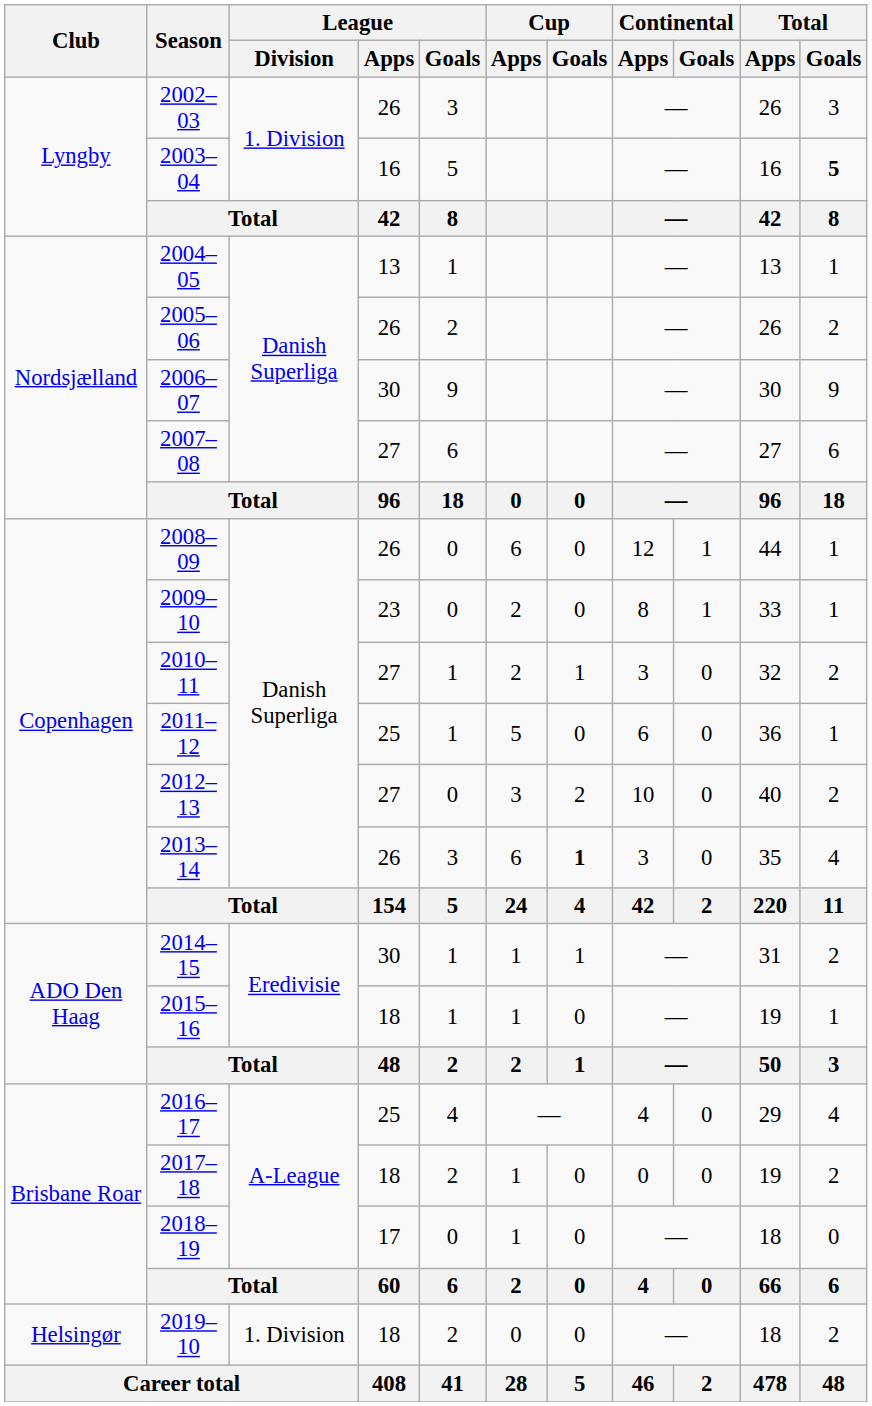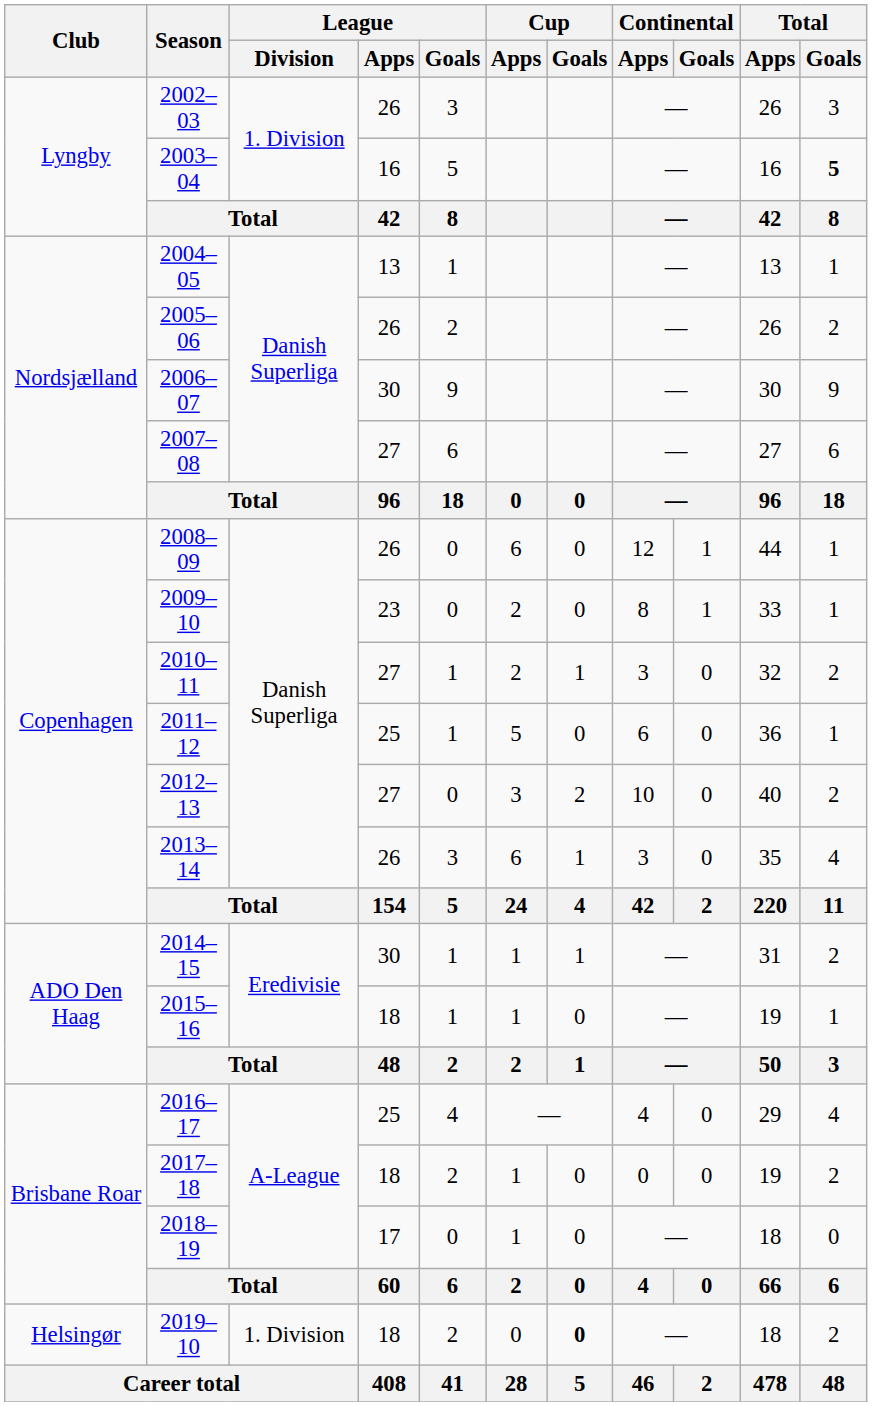(580, 856) bold -> (580, 856) normal
(580, 1334) normal -> (580, 1334) bold
